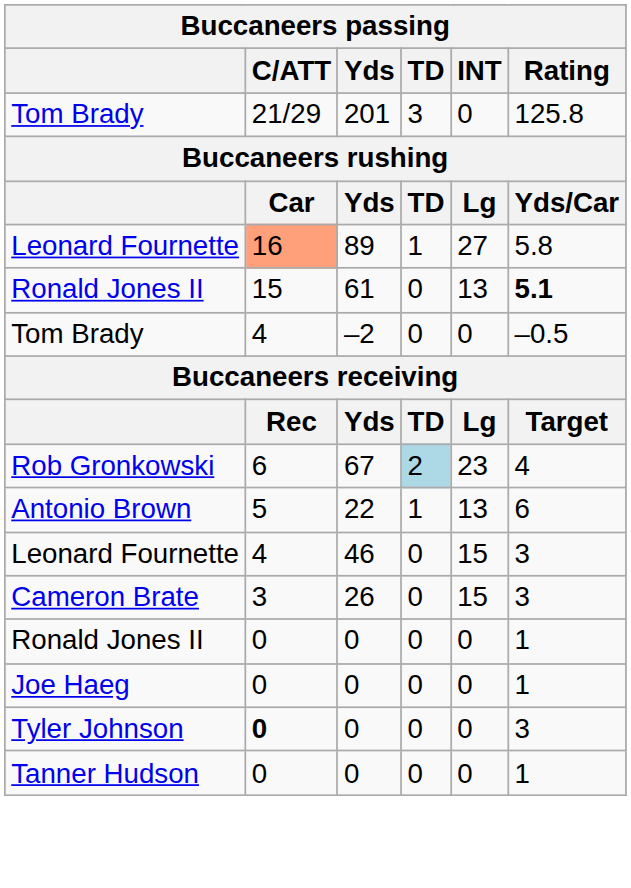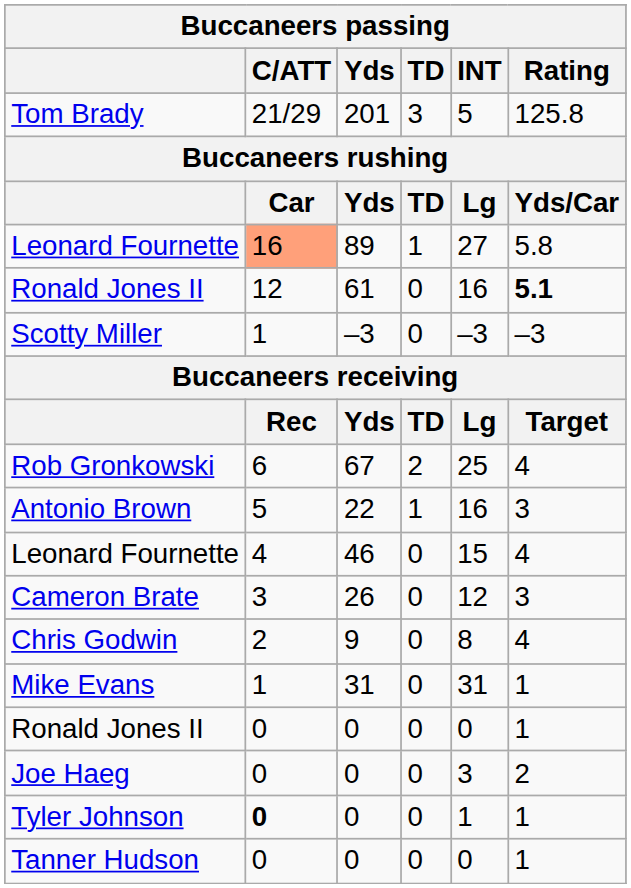(465, 114) 0 -> (465, 114) 5
(267, 289) 15 -> (267, 289) 12
(473, 289) 13 -> (473, 289) 16
- row: (77, 333)
+ row: (87, 333)
(415, 465) lightblue background -> (415, 465) no background
(473, 465) 23 -> (473, 465) 25
(473, 509) 13 -> (473, 509) 16
(522, 509) 6 -> (522, 509) 3
(522, 553) 3 -> (522, 553) 4
(473, 597) 15 -> (473, 597) 12
+ row: (94, 641)
+ row: (83, 684)
(465, 684) 0 -> (465, 772) 3
(522, 684) 1 -> (522, 772) 2
(465, 728) 0 -> (465, 816) 1
(522, 728) 3 -> (522, 816) 1
